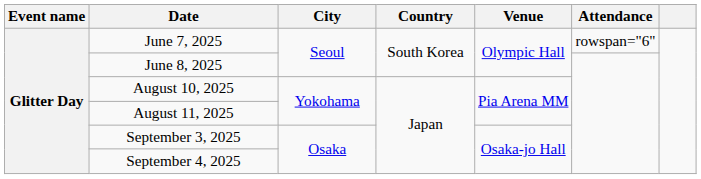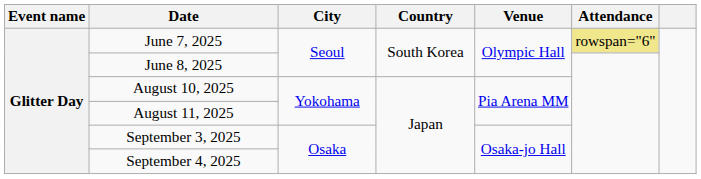(615, 40) no background -> (615, 40) khaki background
